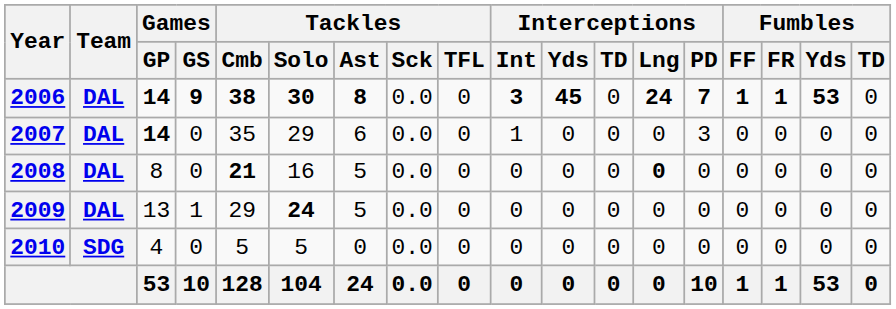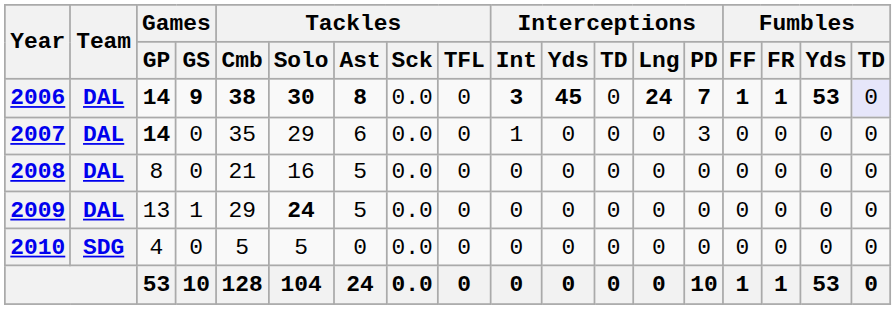(871, 98) no background -> (871, 98) lavender background
(242, 173) bold -> (242, 173) normal
(659, 173) bold -> (659, 173) normal
